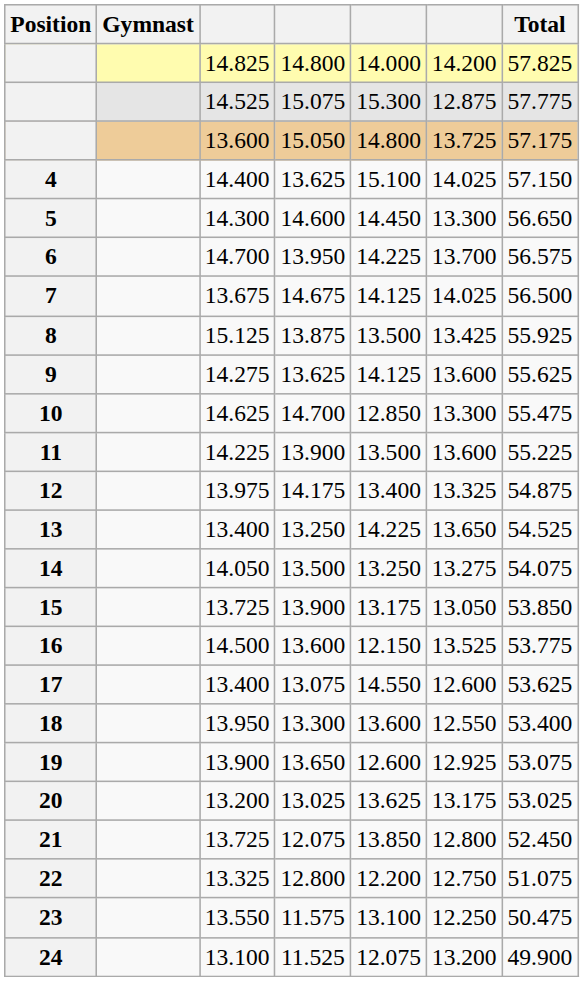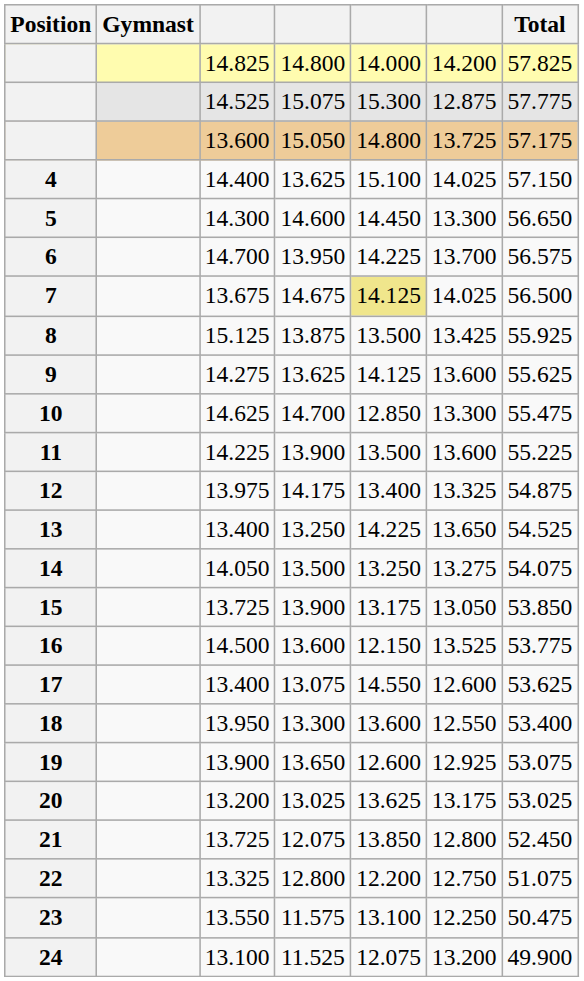(389, 296) no background -> (389, 296) khaki background
